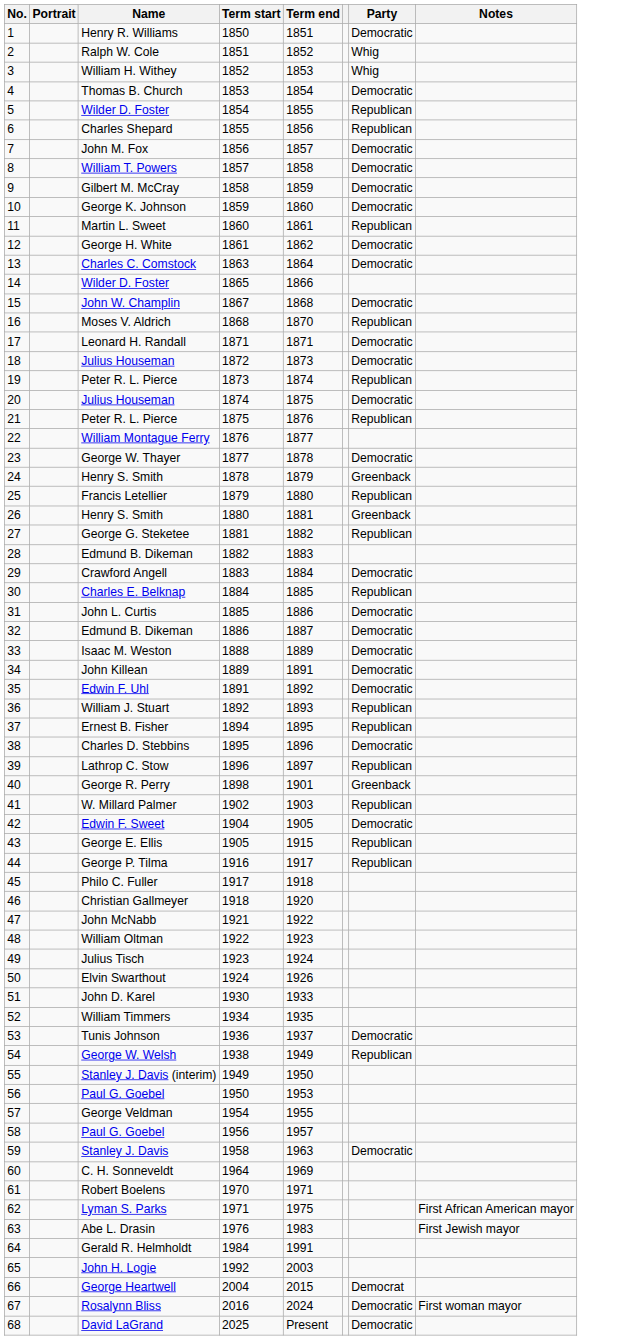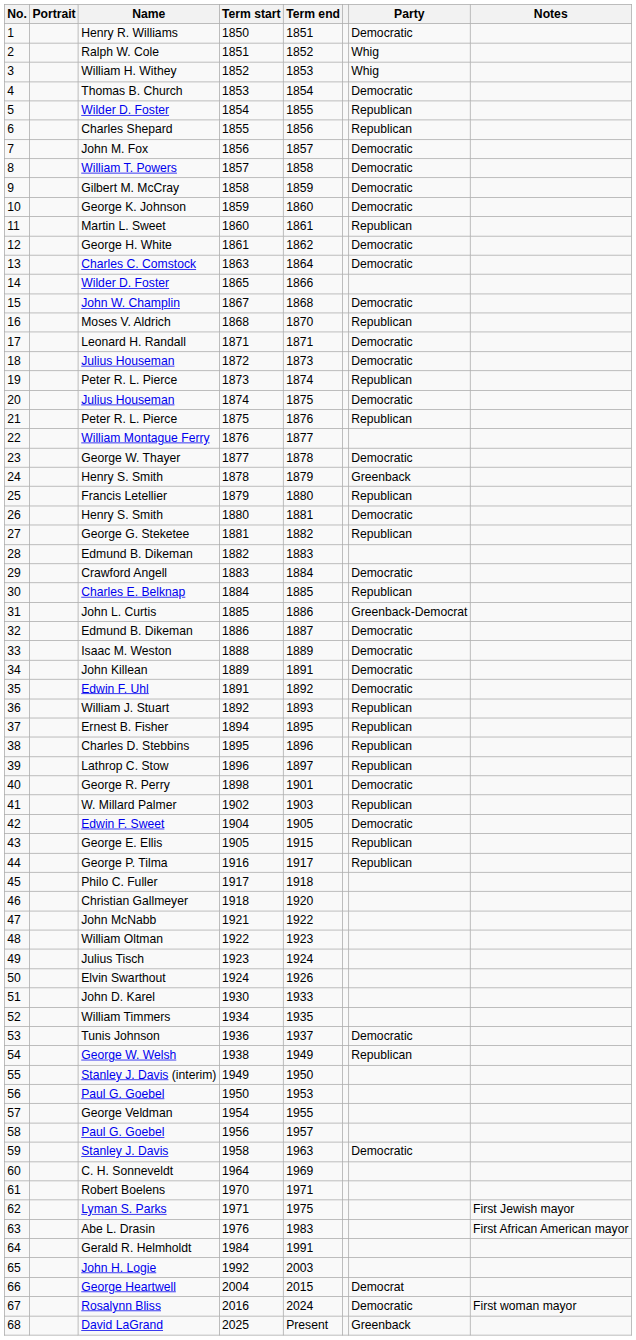(381, 515) Greenback -> (382, 515) Democratic
(382, 611) Democratic -> (409, 611) Greenback-Democrat
(382, 746) Democratic -> (382, 746) Republican
(381, 785) Greenback -> (382, 785) Democratic
(496, 1209) First African American mayor -> (524, 1209) First Jewish mayor
(469, 1229) First Jewish mayor -> (551, 1229) First African American mayor
(382, 1325) Democratic -> (381, 1325) Greenback
